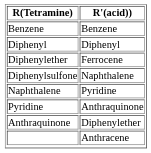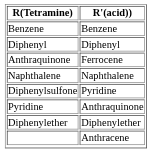(38, 60) Diphenylether -> (39, 60) Anthraquinone
(43, 75) Diphenylsulfone -> (34, 75) Naphthalene
(34, 91) Naphthalene -> (43, 91) Diphenylsulfone
(39, 122) Anthraquinone -> (38, 122) Diphenylether
